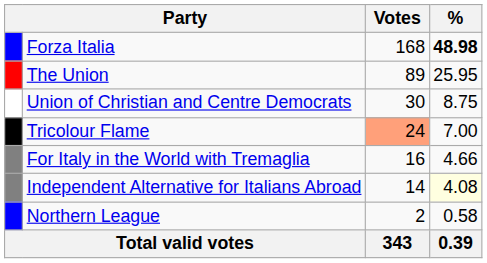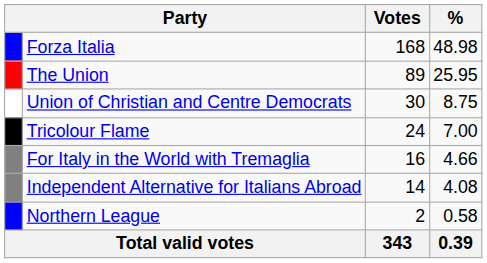(456, 46) bold -> (456, 46) normal
(415, 131) lightsalmon background -> (415, 131) no background
(460, 187) lightyellow background -> (460, 187) no background
